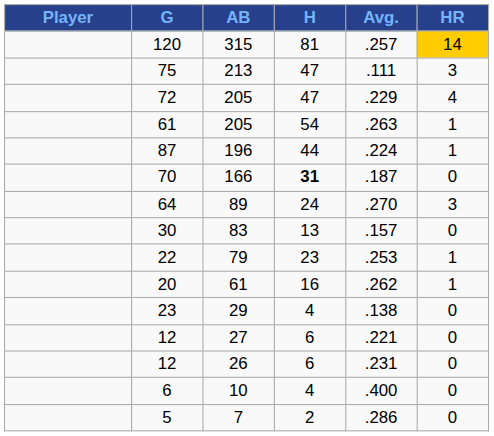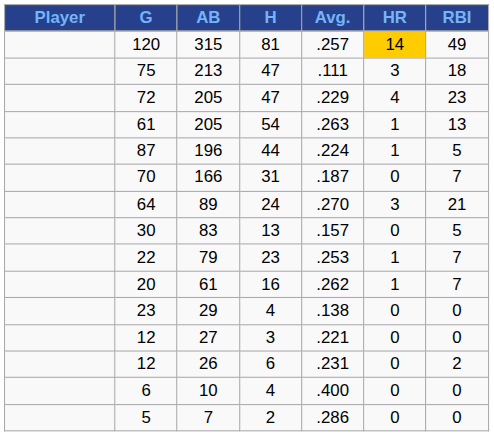+ column: (457, 17)
(310, 177) bold -> (270, 177) normal
(310, 337) 6 -> (270, 337) 3
